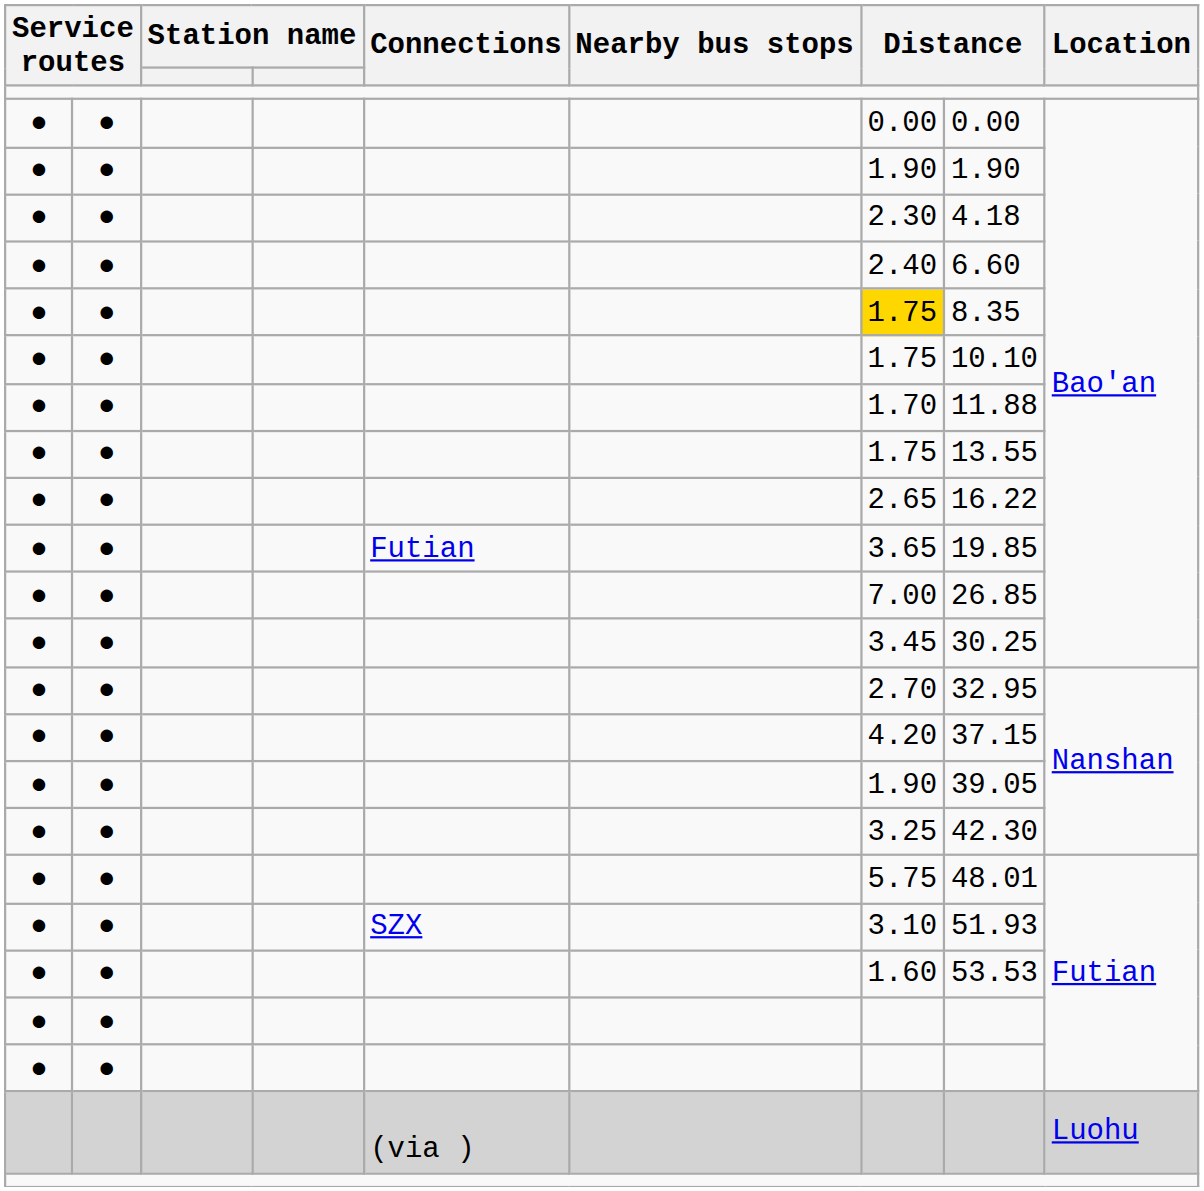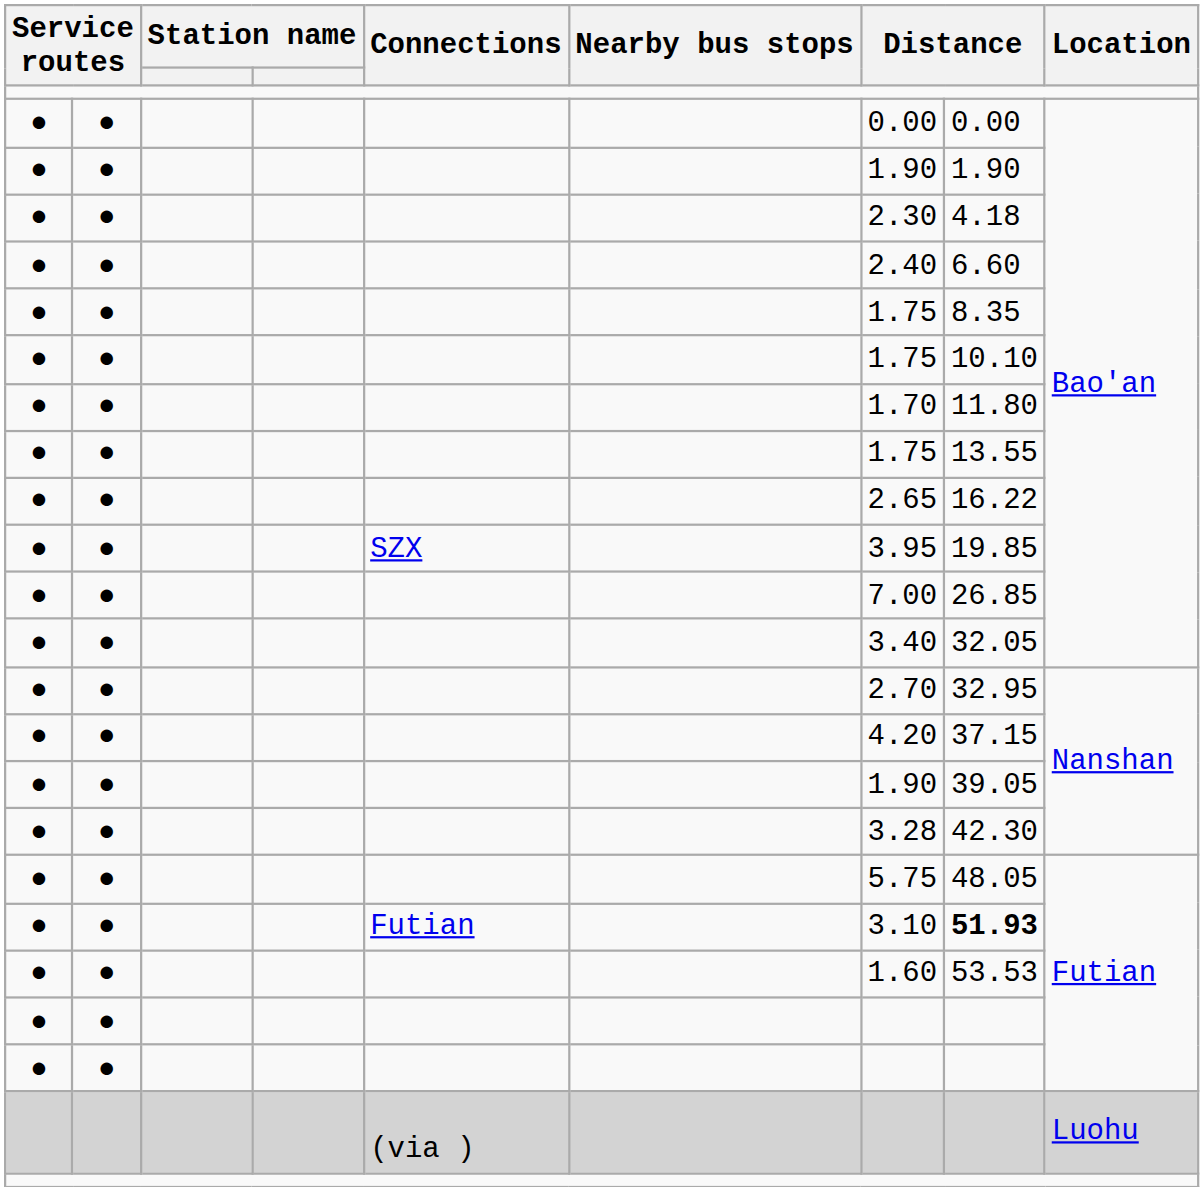(902, 312) gold background -> (902, 312) no background
(994, 407) 11.88 -> (994, 407) 11.80
(422, 548) Futian -> (396, 548) SZX
(902, 548) 3.65 -> (902, 548) 3.95
(902, 643) 3.45 -> (902, 643) 3.40
(994, 643) 30.25 -> (994, 643) 32.05
(902, 832) 3.25 -> (902, 832) 3.28
(994, 879) 48.01 -> (994, 879) 48.05
(396, 926) SZX -> (422, 926) Futian
(994, 926) normal -> (994, 926) bold
